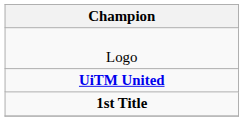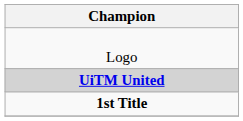(122, 80) no background -> (122, 80) lightgrey background
